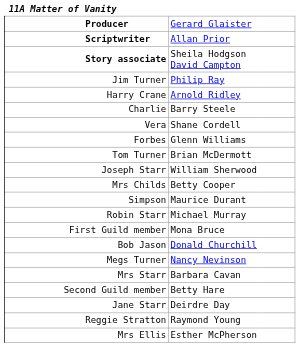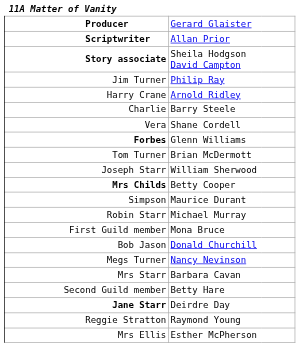(150, 140) normal -> (150, 140) bold
(139, 185) normal -> (139, 185) bold
(139, 305) normal -> (139, 305) bold
